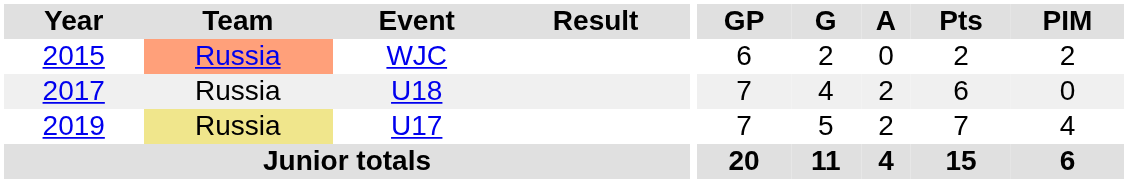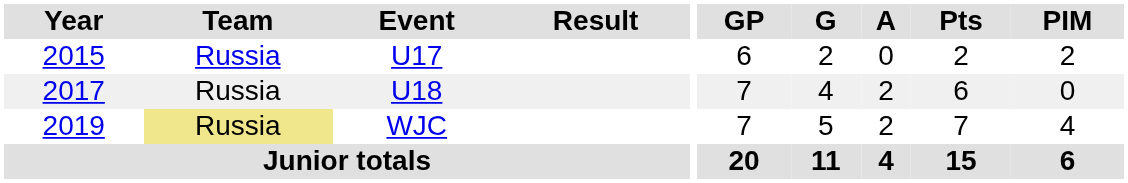(238, 56) lightsalmon background -> (238, 56) no background
(417, 56) WJC -> (417, 56) U17
(417, 126) U17 -> (417, 126) WJC
